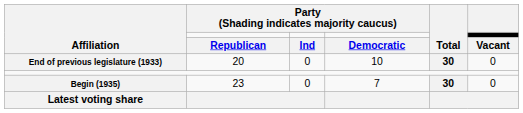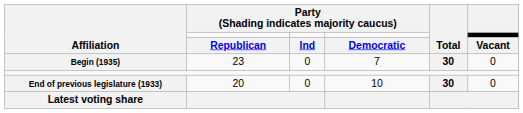rows swapped: (95, 62) <-> (95, 83)
